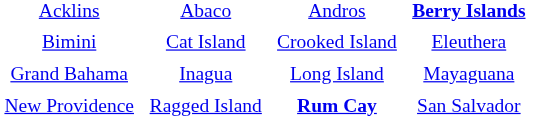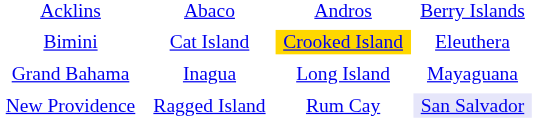(469, 10) bold -> (473, 10) normal
(337, 42) no background -> (343, 42) gold background
(337, 105) bold -> (343, 105) normal
(469, 105) no background -> (472, 105) lavender background
